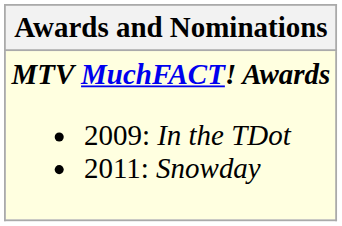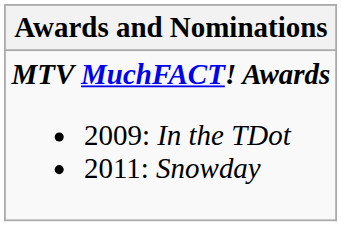(171, 121) lightyellow background -> (171, 121) no background
